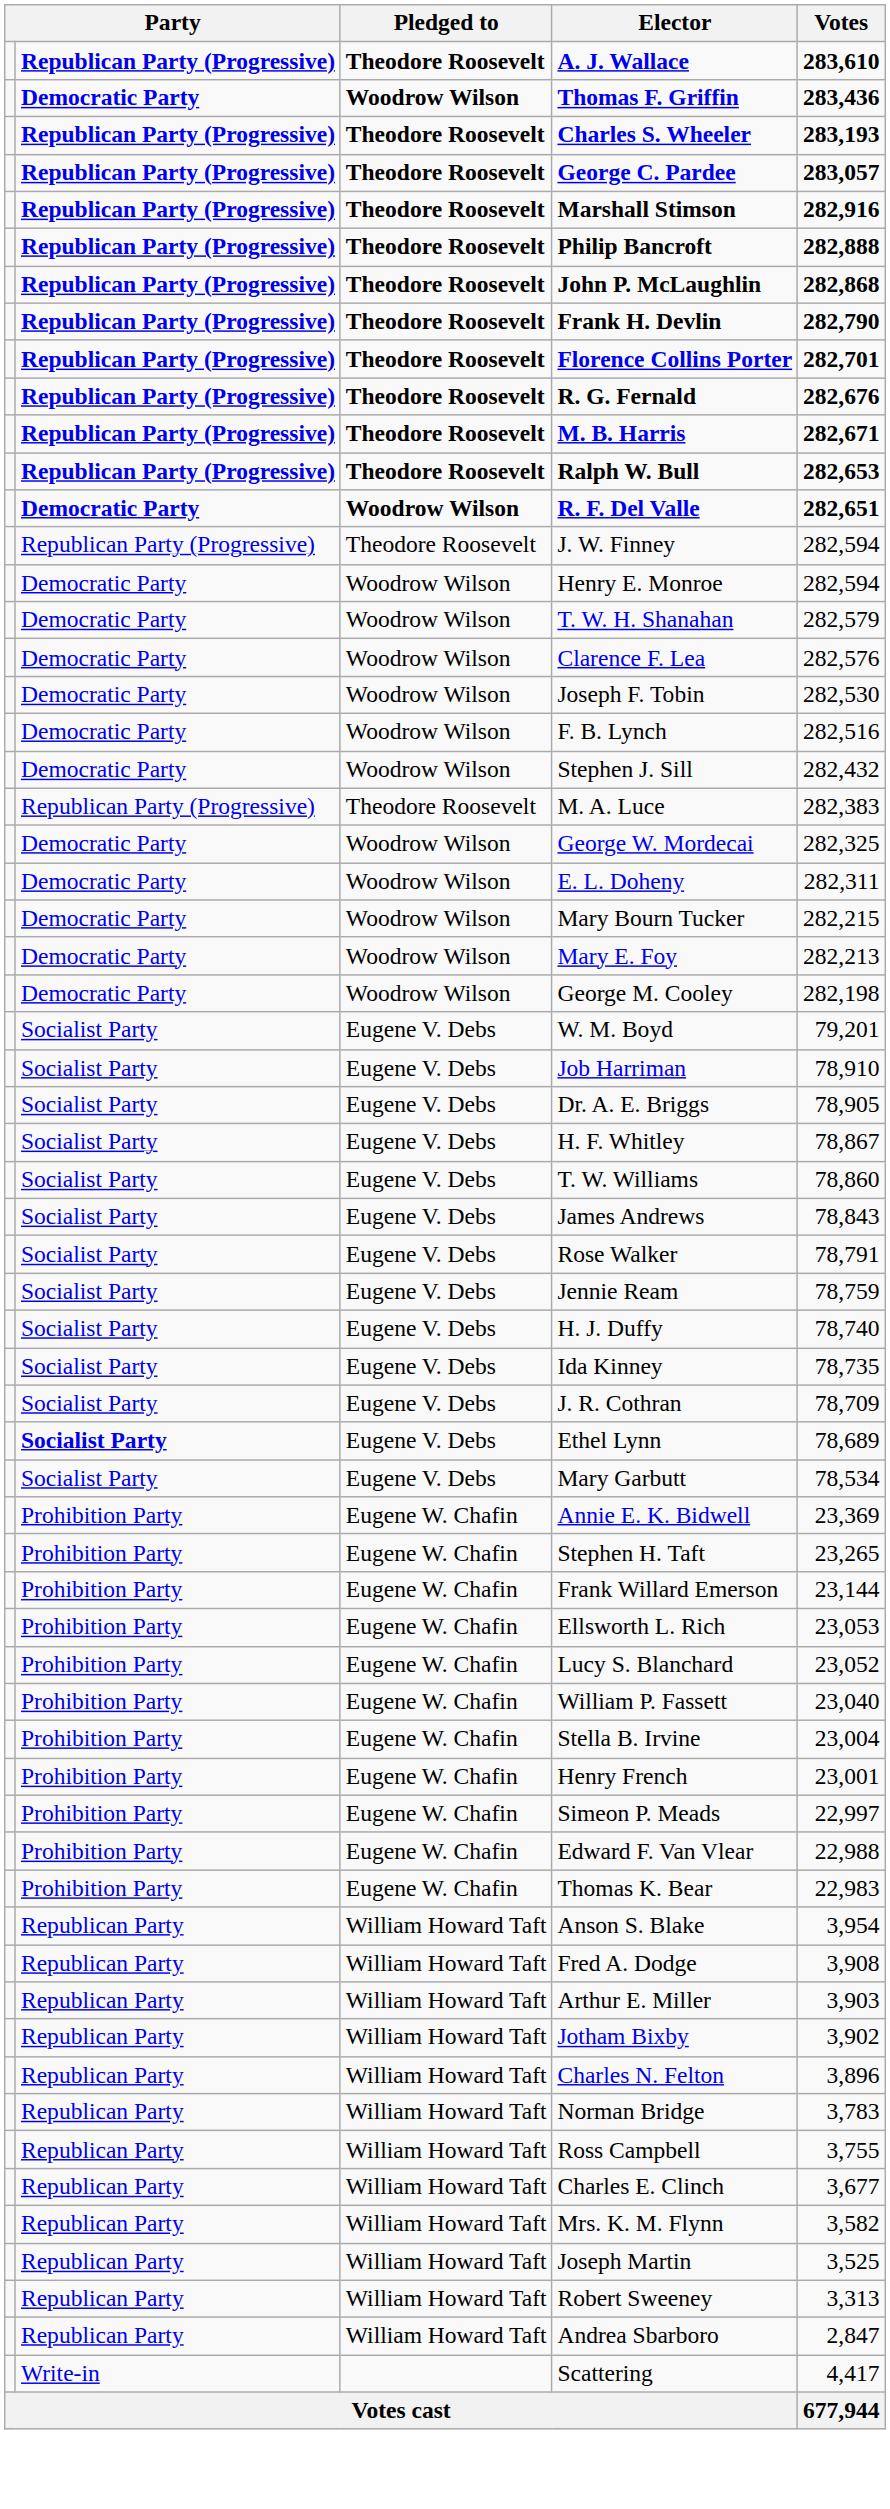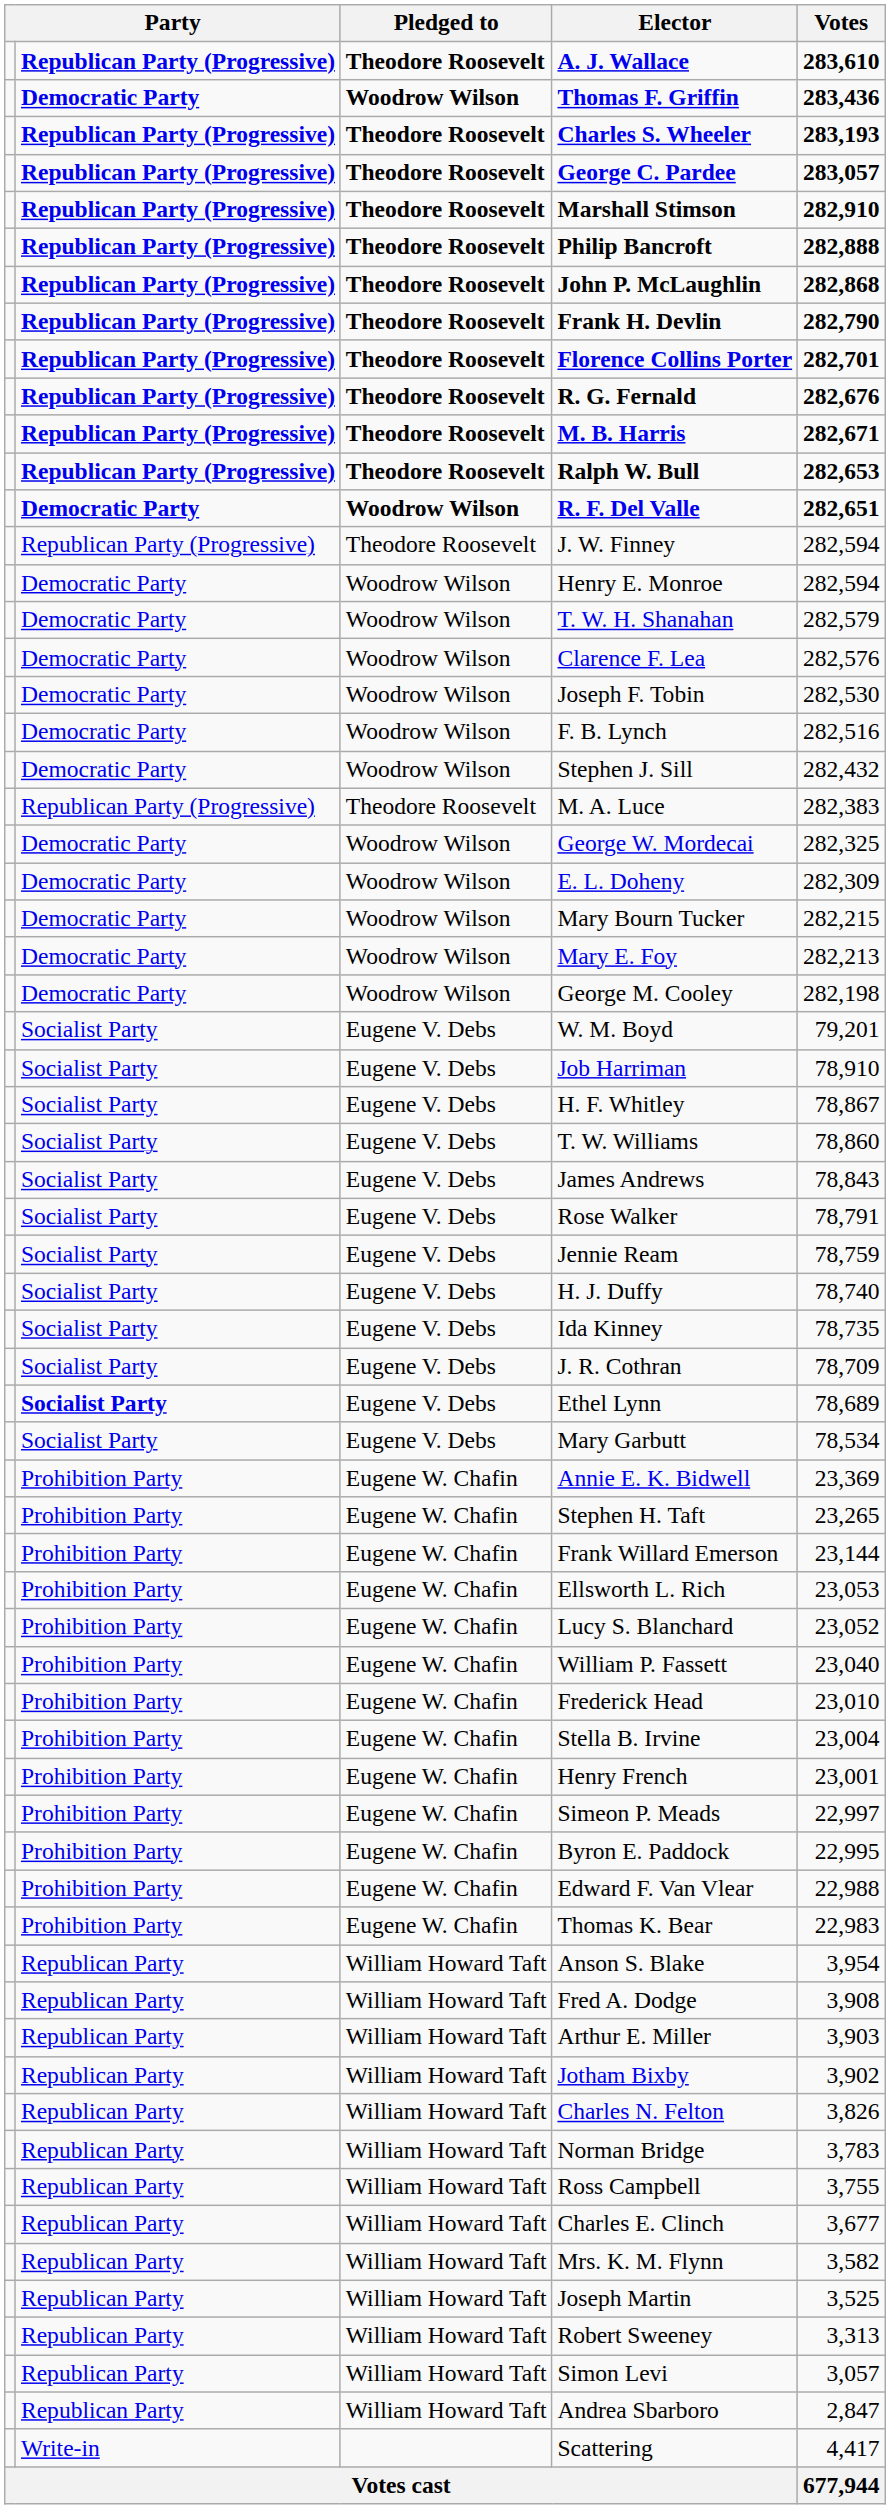(841, 209) 282,916 -> (841, 209) 282,910
(842, 881) 282,311 -> (841, 881) 282,309
- row: (633, 1104)
+ row: (630, 1701)
+ row: (643, 1850)
(853, 2074) 3,896 -> (853, 2112) 3,826
+ row: (613, 2373)
